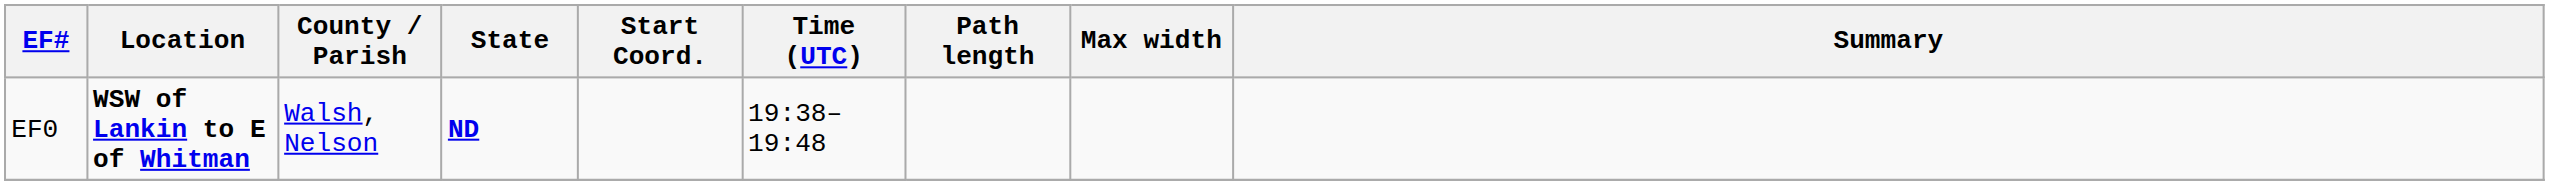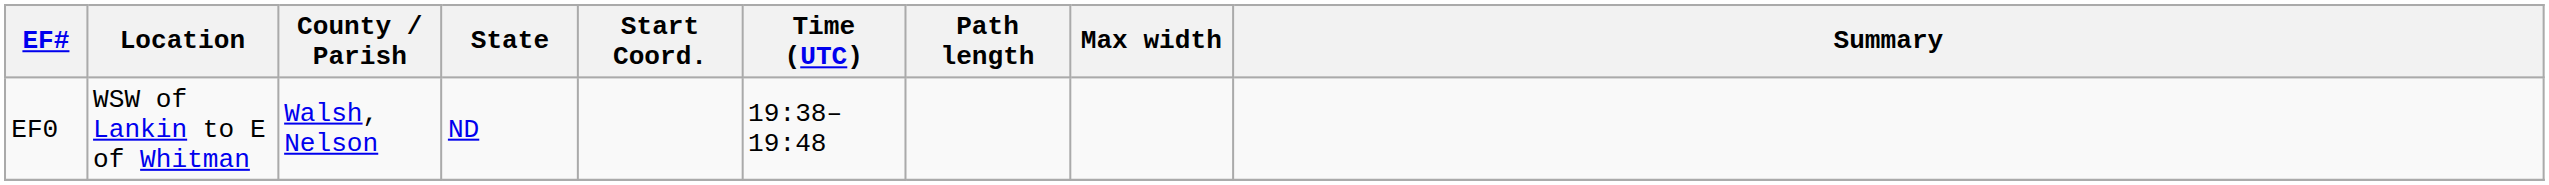(179, 129) bold -> (179, 129) normal
(464, 129) bold -> (464, 129) normal
